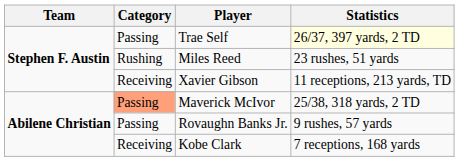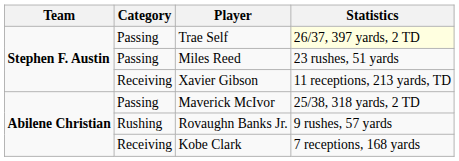(140, 59) Rushing -> (138, 59) Passing
(138, 102) lightsalmon background -> (138, 102) no background
(138, 123) Passing -> (140, 123) Rushing
